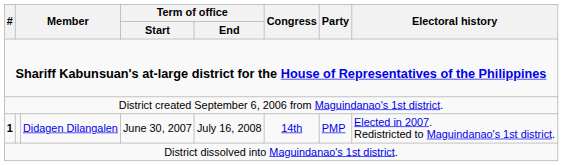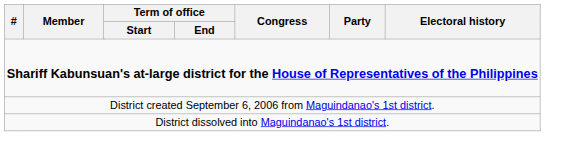- row: (10, 128)
